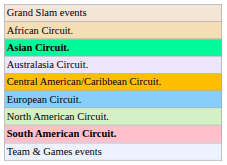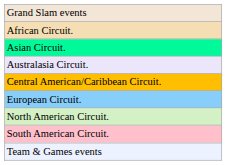(38, 47) bold -> (36, 47) normal
(62, 134) bold -> (58, 134) normal
